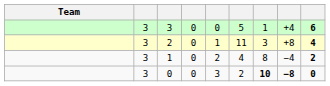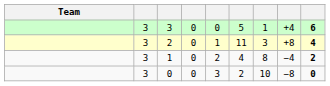(265, 73) bold -> (265, 73) normal
(289, 73) bold -> (289, 73) normal
